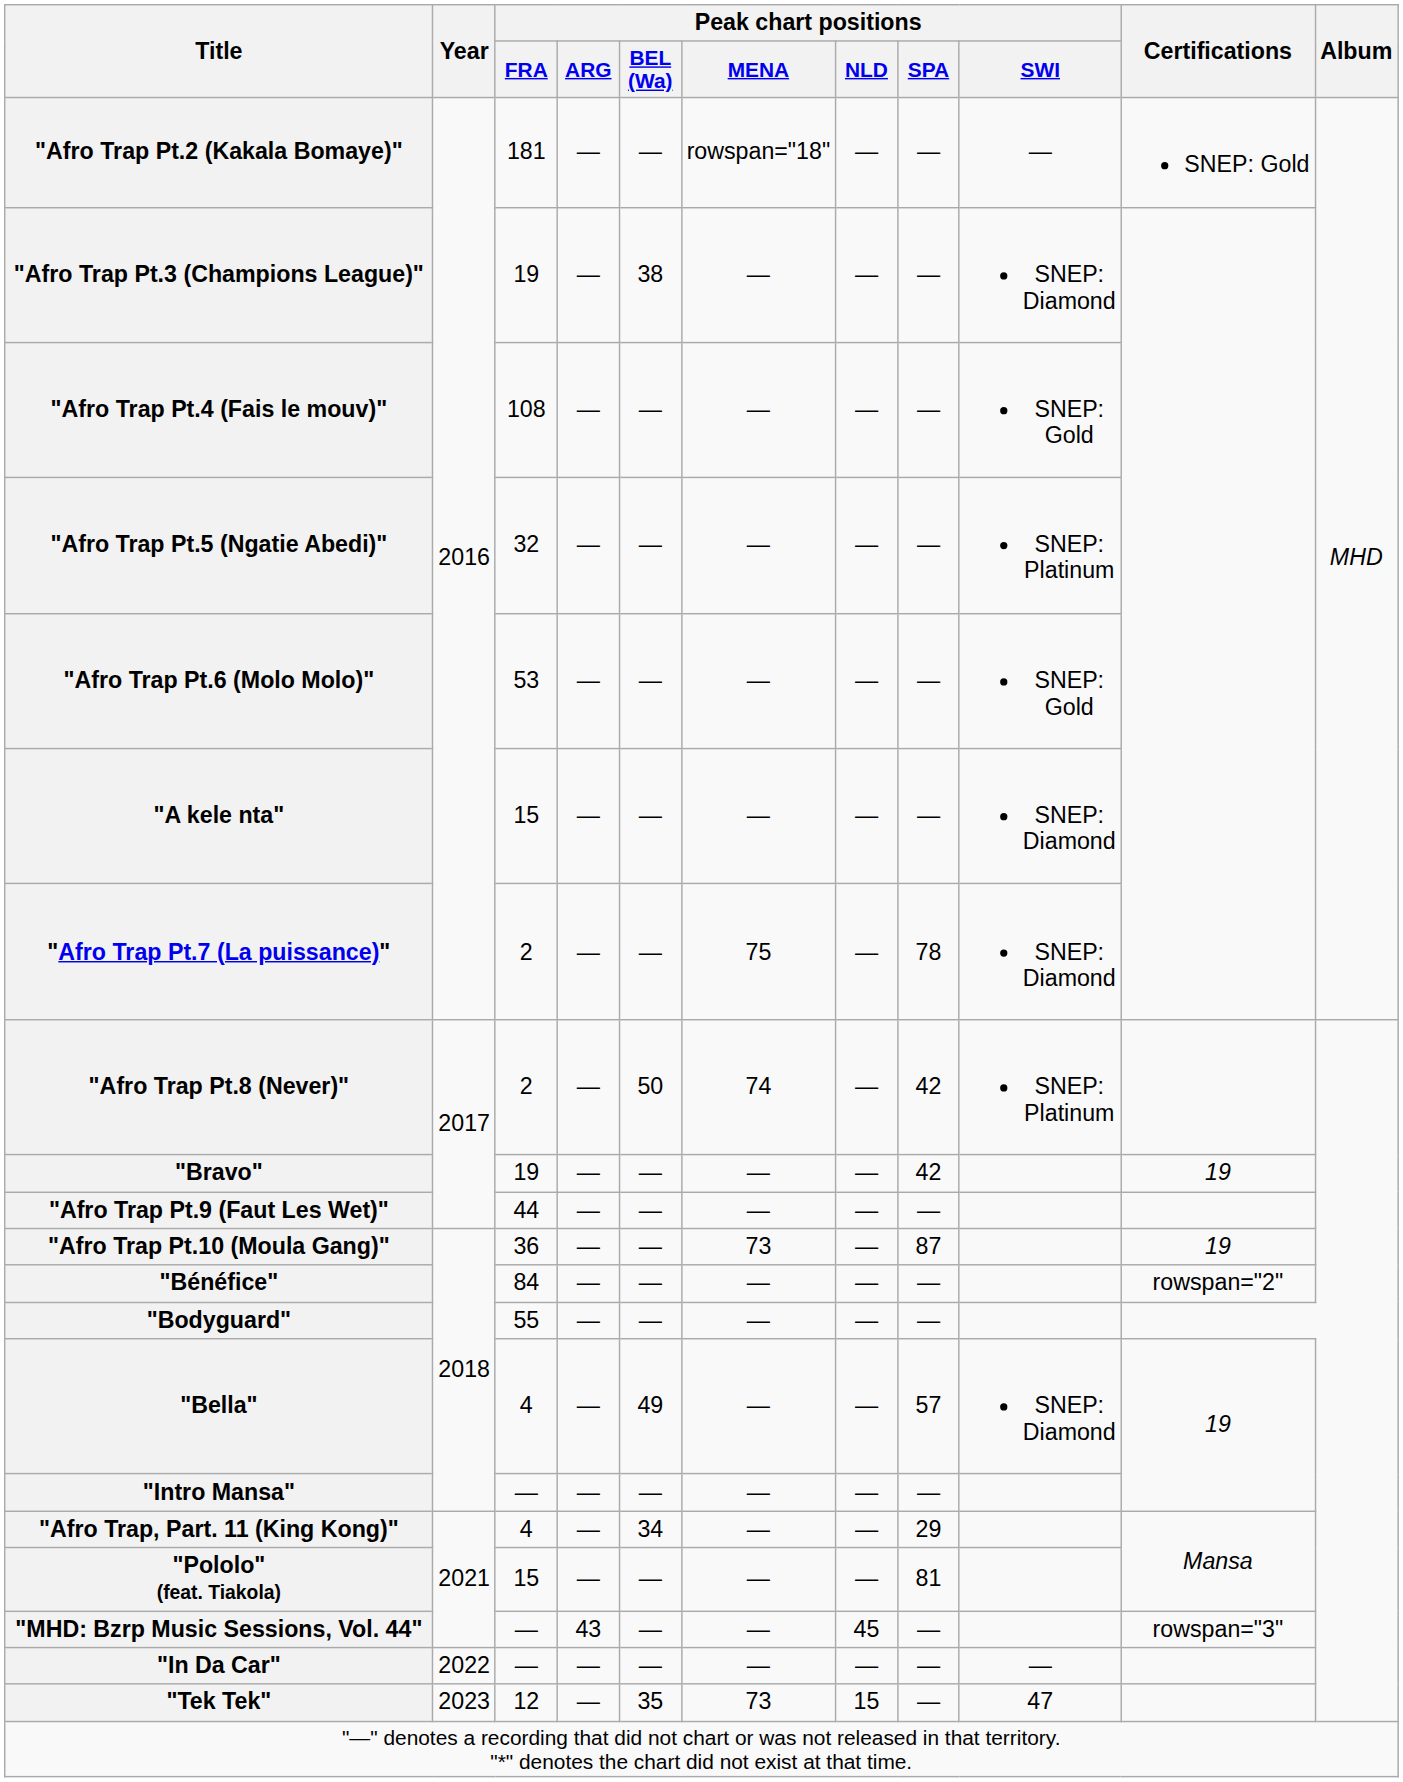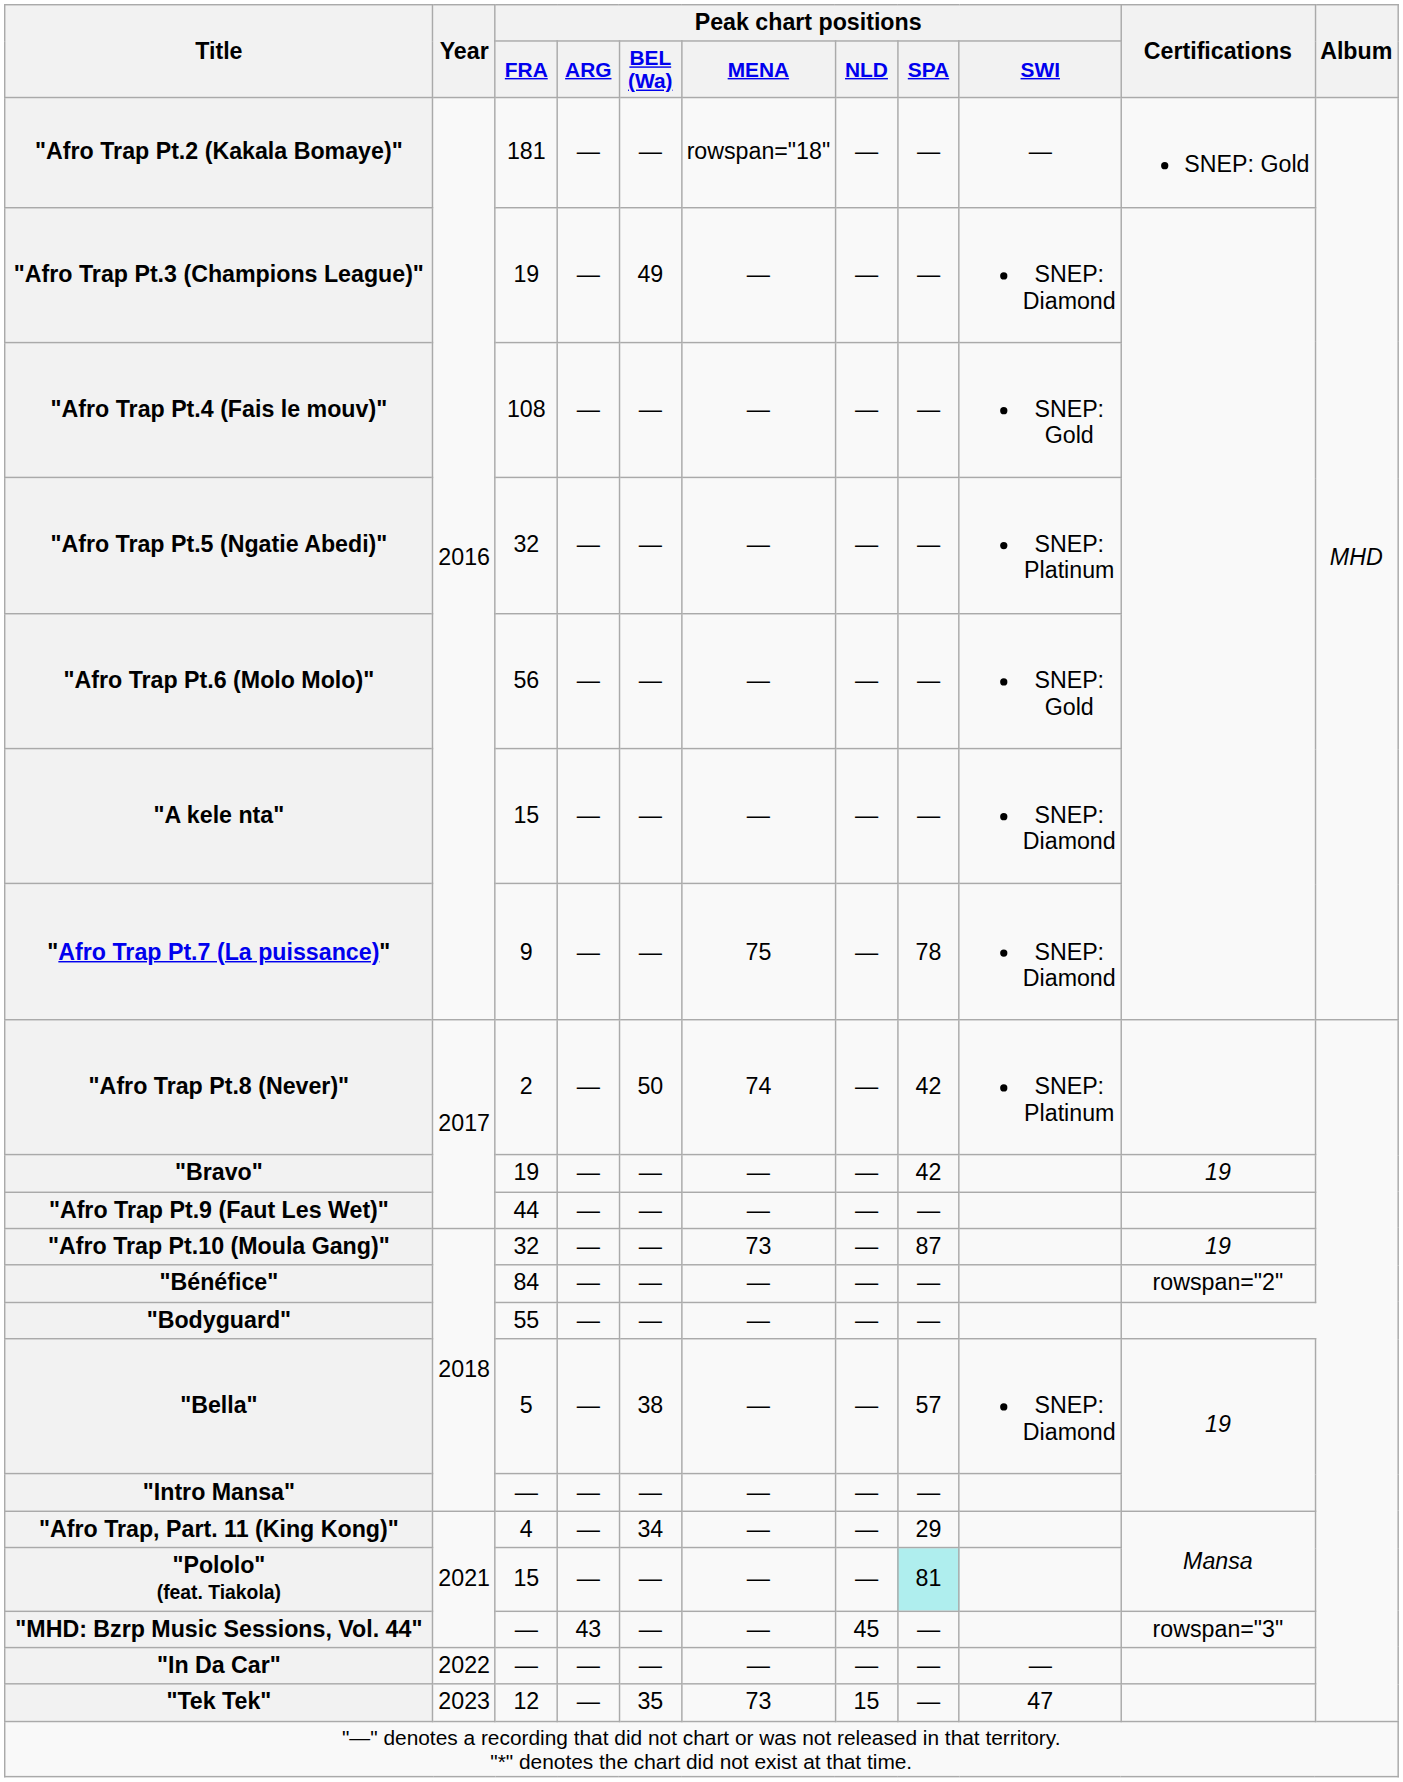(650, 274) 38 -> (650, 274) 49
(526, 680) 53 -> (526, 680) 56
(526, 951) 2 -> (526, 951) 9
(526, 1246) 36 -> (526, 1246) 32
(526, 1406) 4 -> (526, 1406) 5
(650, 1406) 49 -> (650, 1406) 38
(928, 1578) no background -> (928, 1578) paleturquoise background
